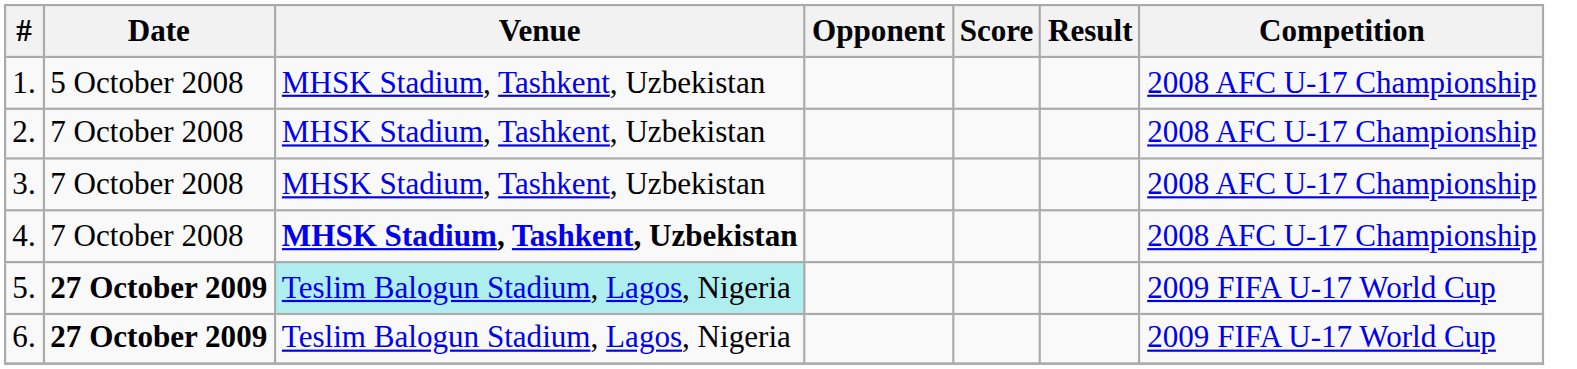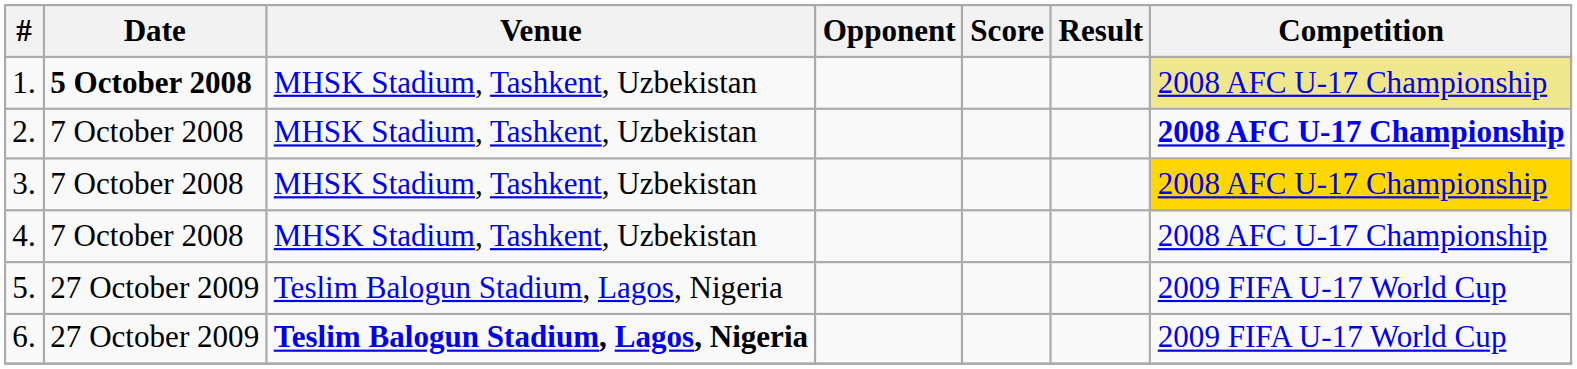(147, 81) normal -> (151, 81) bold
(1342, 81) no background -> (1353, 81) khaki background
(1342, 133) normal -> (1361, 133) bold
(1342, 184) no background -> (1353, 184) gold background
(540, 235) bold -> (515, 235) normal
(159, 287) bold -> (155, 287) normal
(536, 287) paleturquoise background -> (528, 287) no background
(159, 338) bold -> (155, 338) normal
(536, 338) normal -> (541, 338) bold
